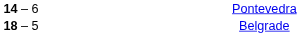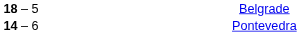rows swapped: (264, 8) <-> (264, 26)
